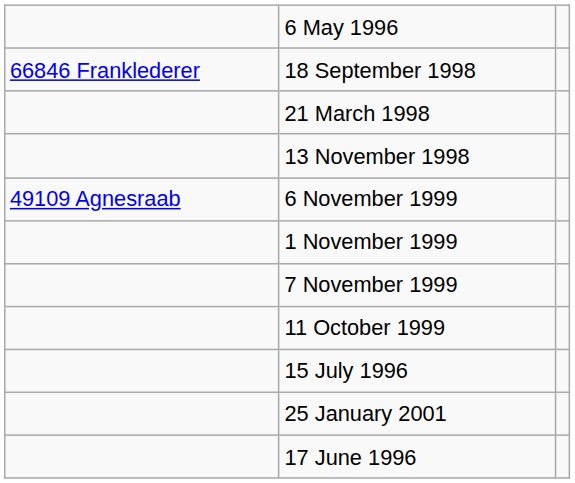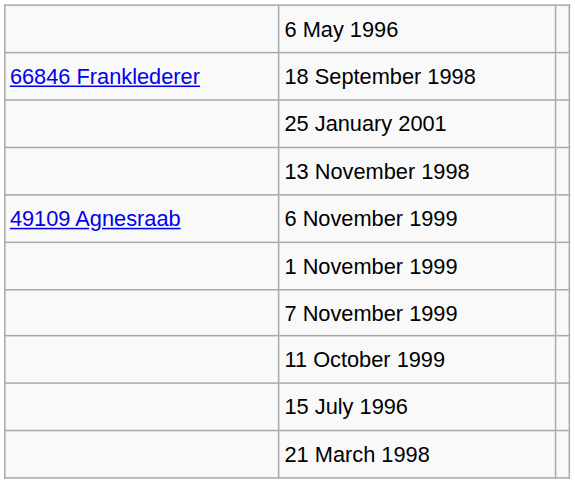rows swapped: (357, 113) <-> (366, 414)
- row: (350, 457)
